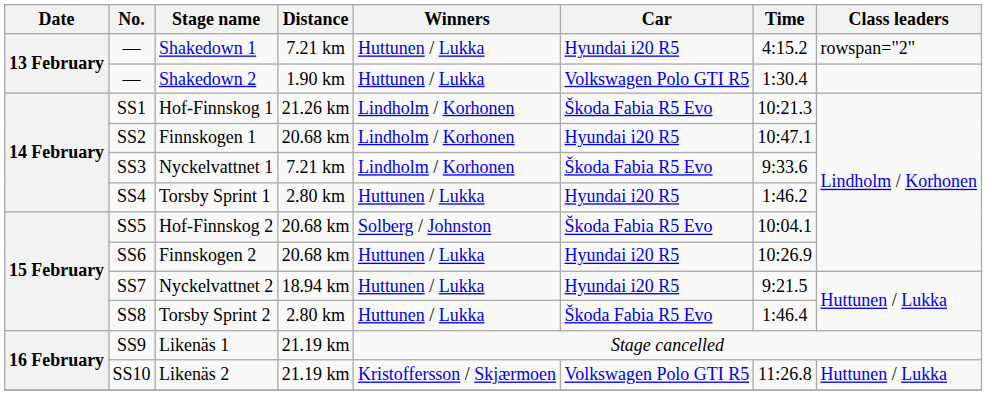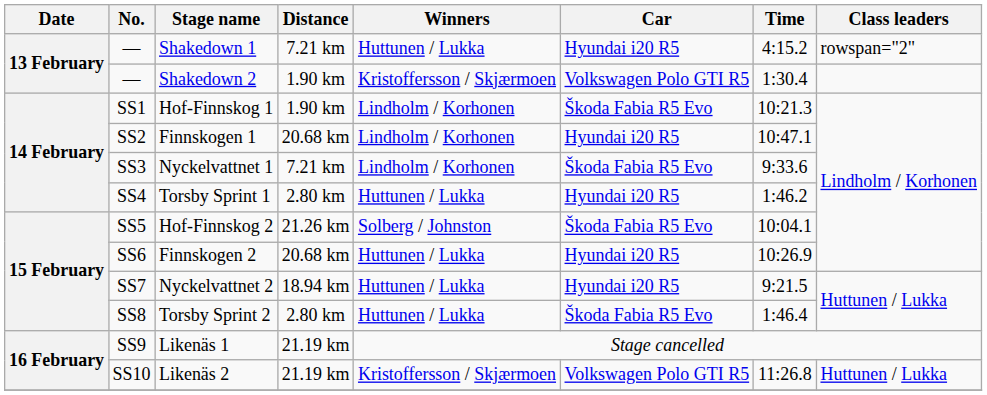(421, 78) Huttunen / Lukka -> (457, 78) Kristoffersson / Skjærmoen
(316, 107) 21.26 km -> (316, 107) 1.90 km
(316, 226) 20.68 km -> (316, 226) 21.26 km
